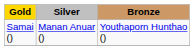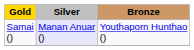(67, 32) no background -> (67, 32) lavender background
